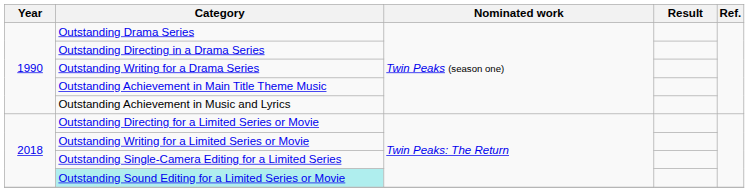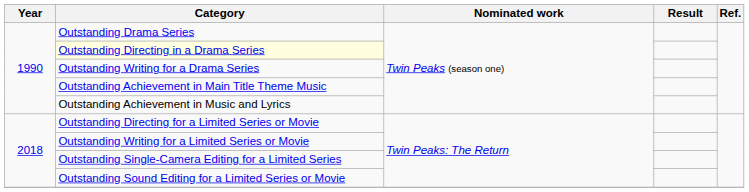(161, 50) no background -> (161, 50) lightyellow background
(202, 178) paleturquoise background -> (202, 178) no background
